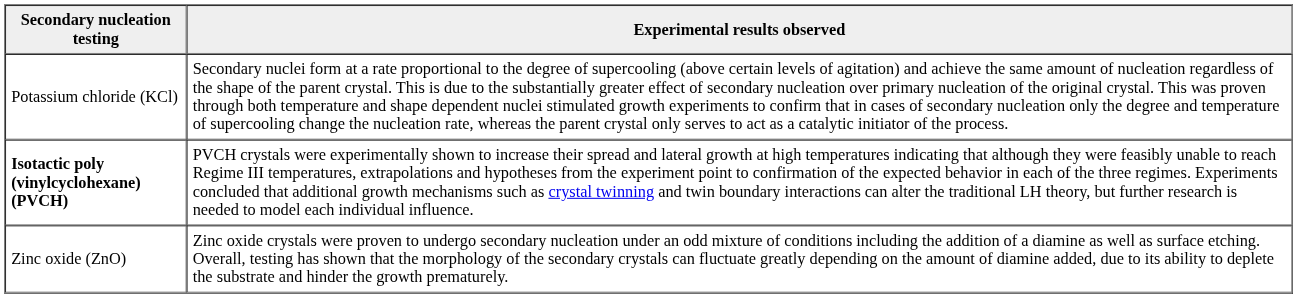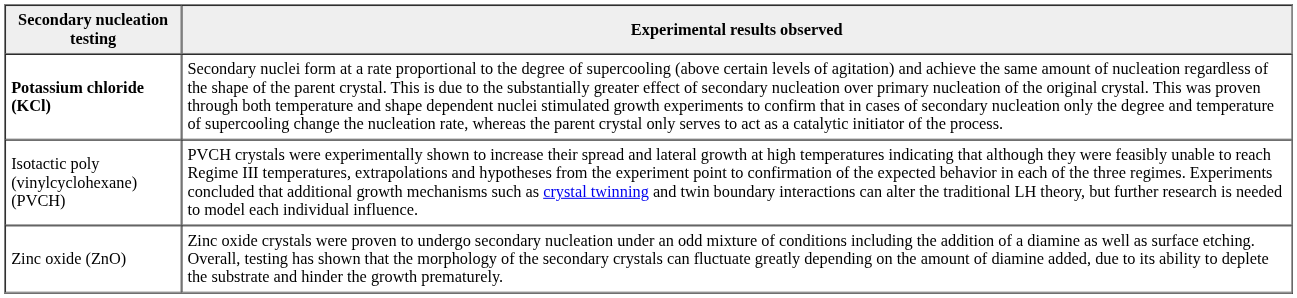(95, 96) normal -> (78, 96) bold
(76, 182) bold -> (74, 182) normal
